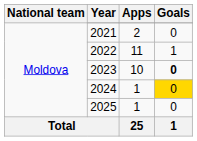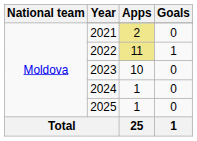(137, 32) no background -> (137, 32) khaki background
(137, 51) no background -> (137, 51) khaki background
(174, 70) bold -> (174, 70) normal
(174, 88) gold background -> (174, 88) no background
